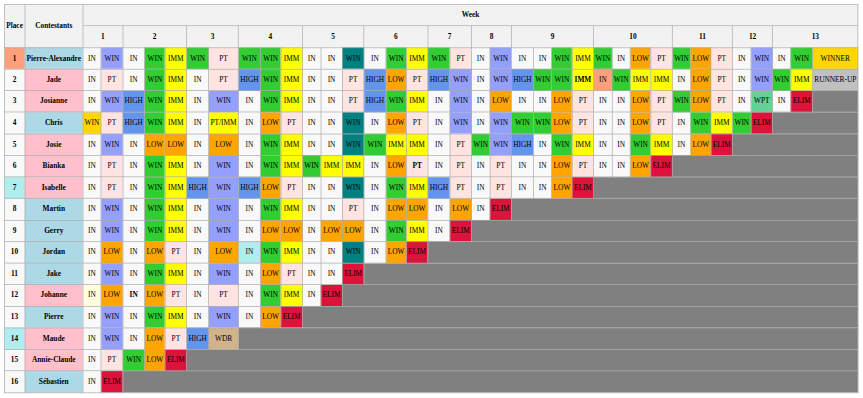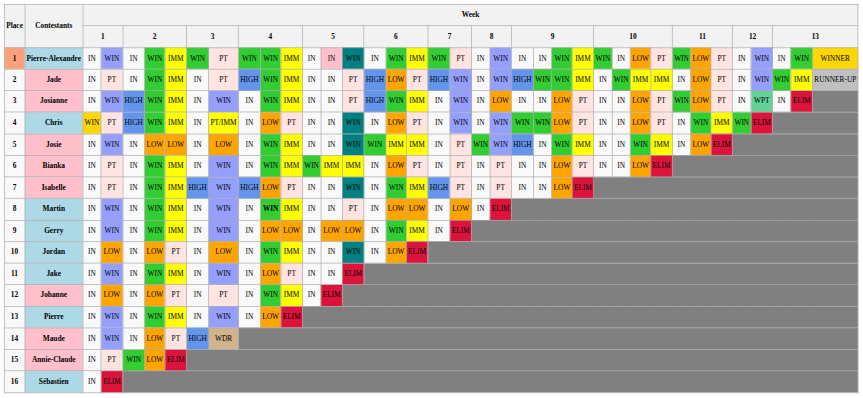(332, 58) no background -> (332, 58) pink background
(583, 79) bold -> (583, 79) normal
(603, 79) lightsalmon background -> (603, 79) no background
(417, 165) bold -> (417, 165) normal
(15, 187) paleturquoise background -> (15, 187) no background
(271, 208) normal -> (271, 208) bold
(249, 252) paleturquoise background -> (249, 252) no background
(92, 295) lightyellow background -> (92, 295) no background
(134, 295) bold -> (134, 295) normal
(15, 338) paleturquoise background -> (15, 338) no background
